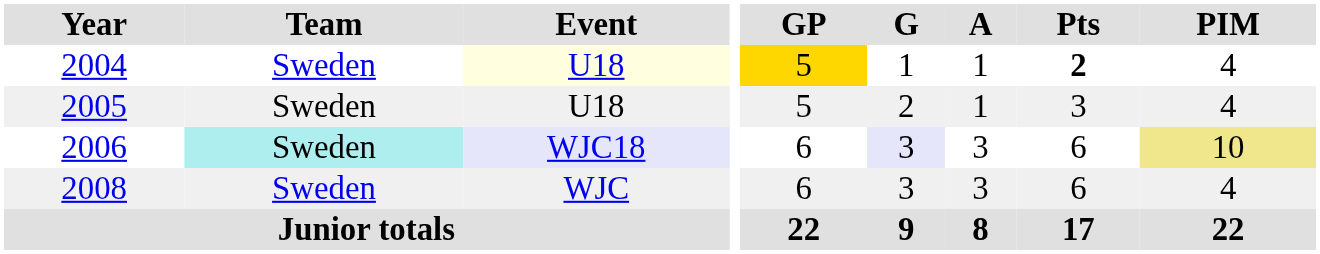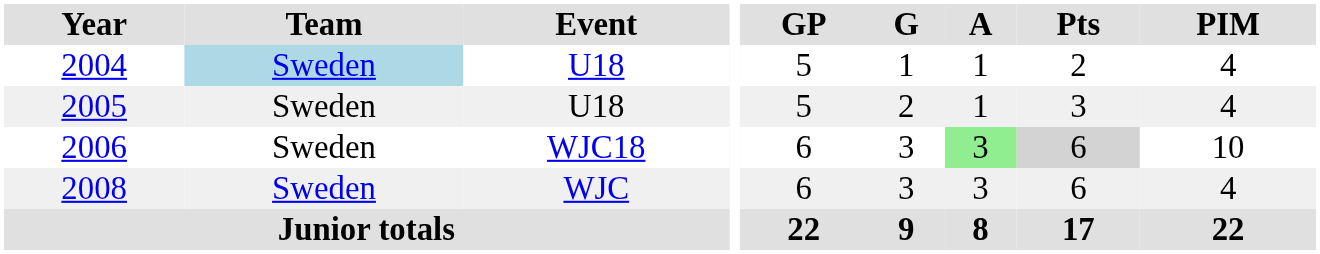(324, 64) no background -> (324, 64) lightblue background
(596, 64) lightyellow background -> (596, 64) no background
(804, 64) gold background -> (804, 64) no background
(1078, 64) bold -> (1078, 64) normal
(324, 146) paleturquoise background -> (324, 146) no background
(596, 146) lavender background -> (596, 146) no background
(906, 146) lavender background -> (906, 146) no background
(981, 146) no background -> (981, 146) lightgreen background
(1078, 146) no background -> (1078, 146) lightgrey background
(1228, 146) khaki background -> (1228, 146) no background
